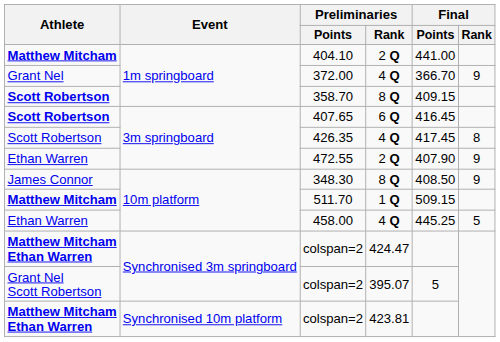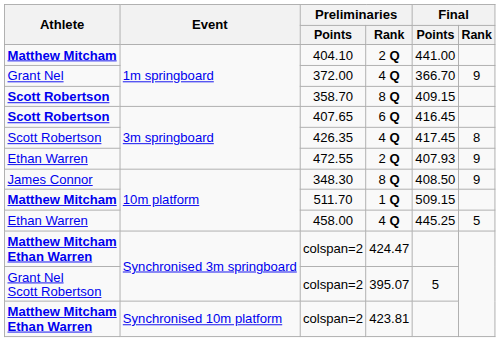(435, 159) 407.90 -> (435, 159) 407.93
